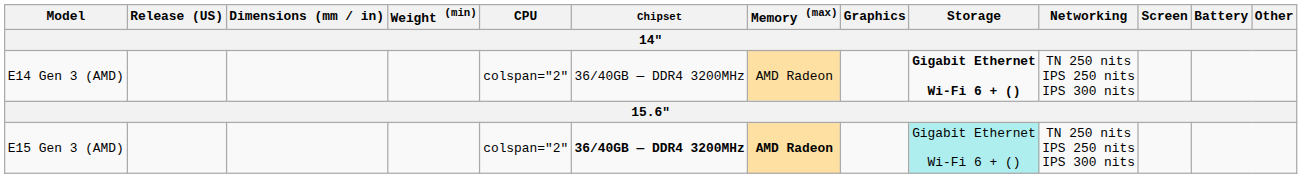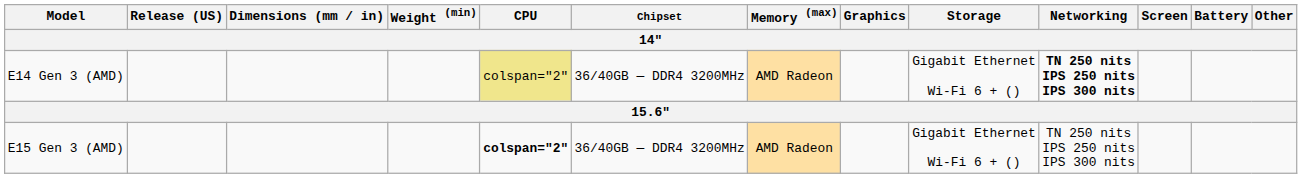(526, 76) no background -> (526, 76) khaki background
(974, 76) bold -> (974, 76) normal
(1089, 76) normal -> (1089, 76) bold
(526, 148) normal -> (526, 148) bold
(660, 148) bold -> (660, 148) normal
(794, 148) bold -> (794, 148) normal
(974, 148) paleturquoise background -> (974, 148) no background
